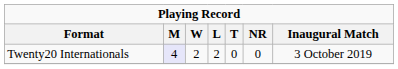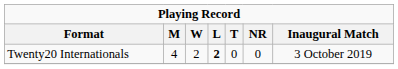(174, 53) lavender background -> (174, 53) no background
(217, 53) normal -> (217, 53) bold
